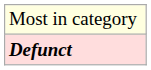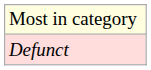(40, 49) bold -> (39, 49) normal
